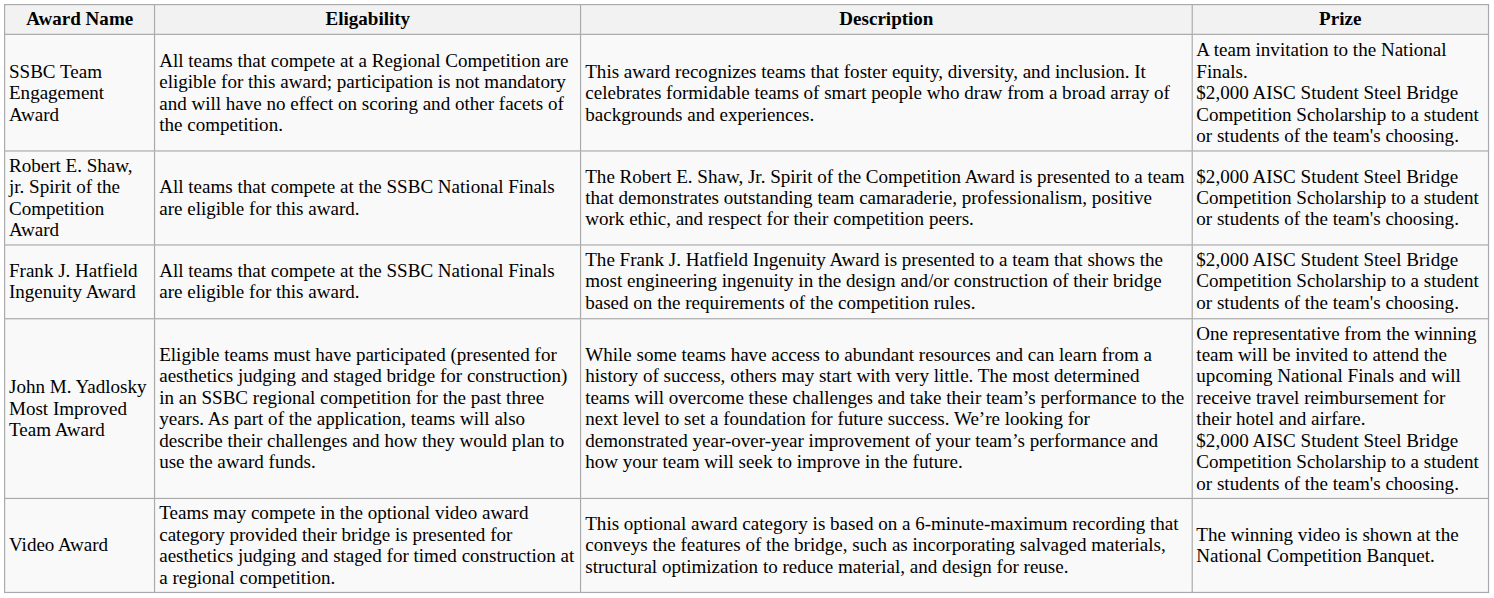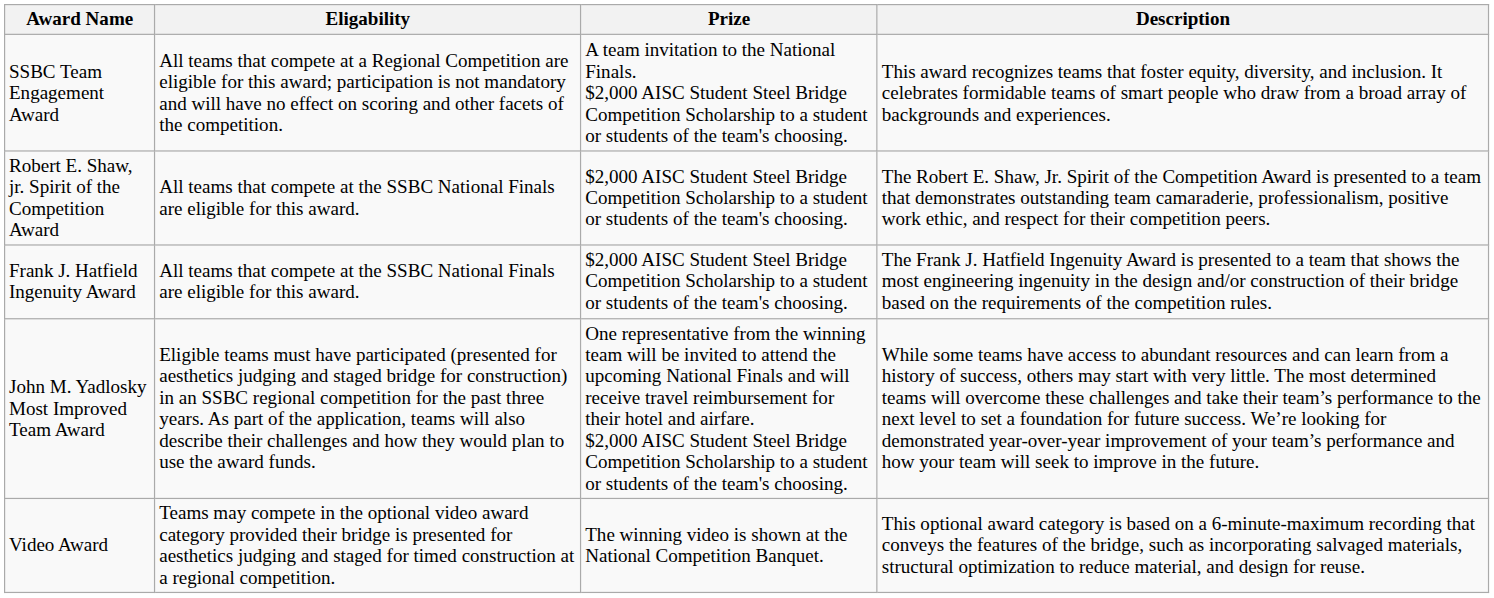columns swapped: (886, 19) <-> (1340, 19)
